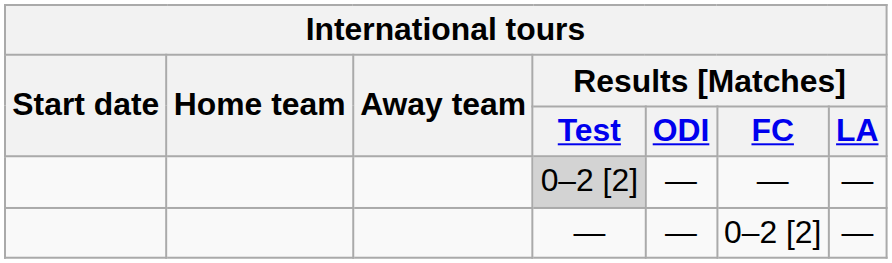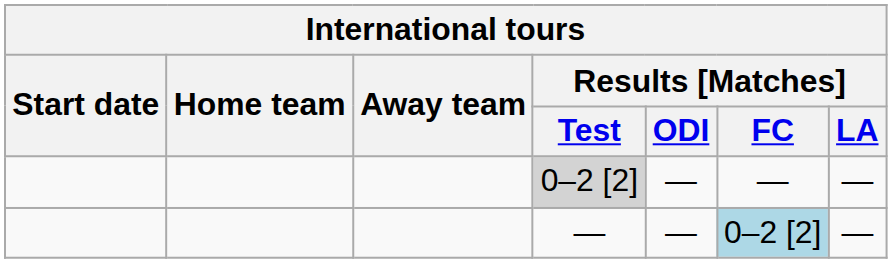(773, 231) no background -> (773, 231) lightblue background
